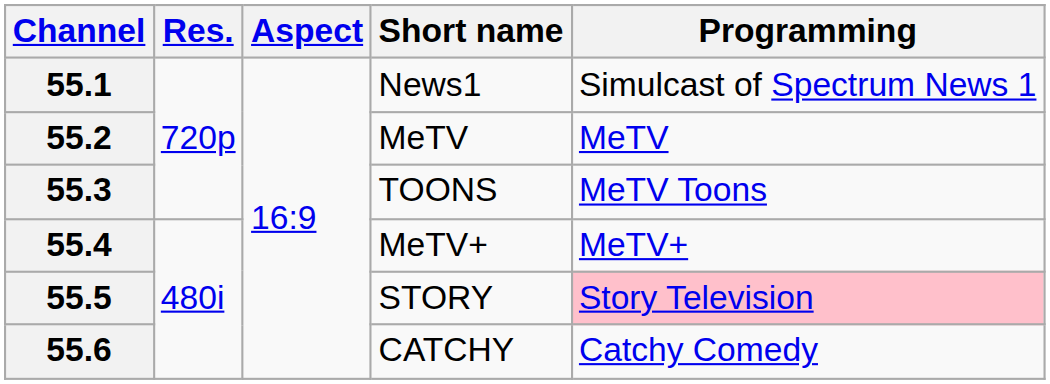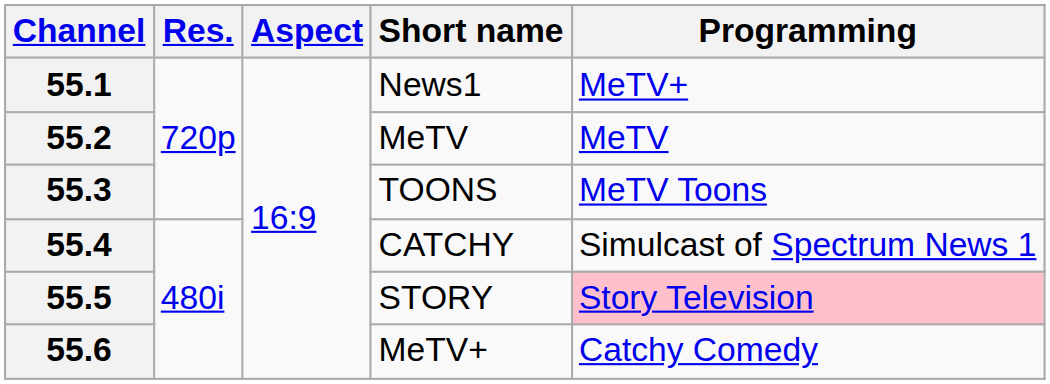(808, 84) Simulcast of Spectrum News 1 -> (634, 84) MeTV+
(433, 244) MeTV+ -> (446, 244) CATCHY
(634, 244) MeTV+ -> (808, 244) Simulcast of Spectrum News 1
(446, 350) CATCHY -> (433, 350) MeTV+
